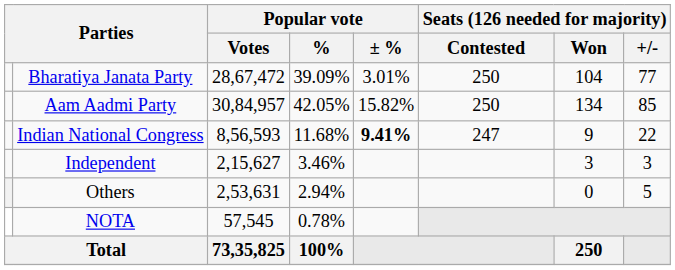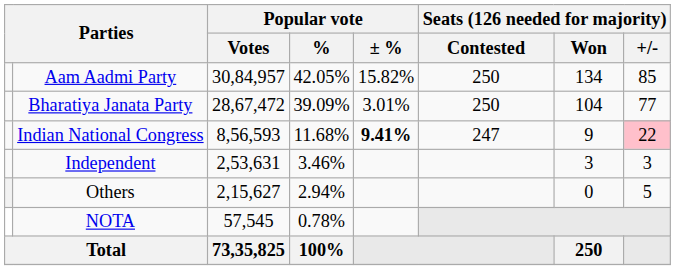rows swapped: (110, 105) <-> (110, 76)
(647, 134) no background -> (647, 134) pink background
(248, 163) 2,15,627 -> (248, 163) 2,53,631
(248, 192) 2,53,631 -> (248, 192) 2,15,627
